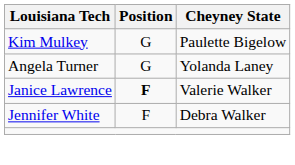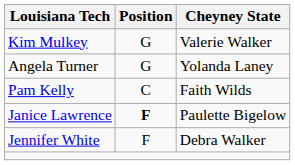(233, 41) Paulette Bigelow -> (226, 41) Valerie Walker
+ row: (41, 90)
(226, 90) Valerie Walker -> (233, 115) Paulette Bigelow
